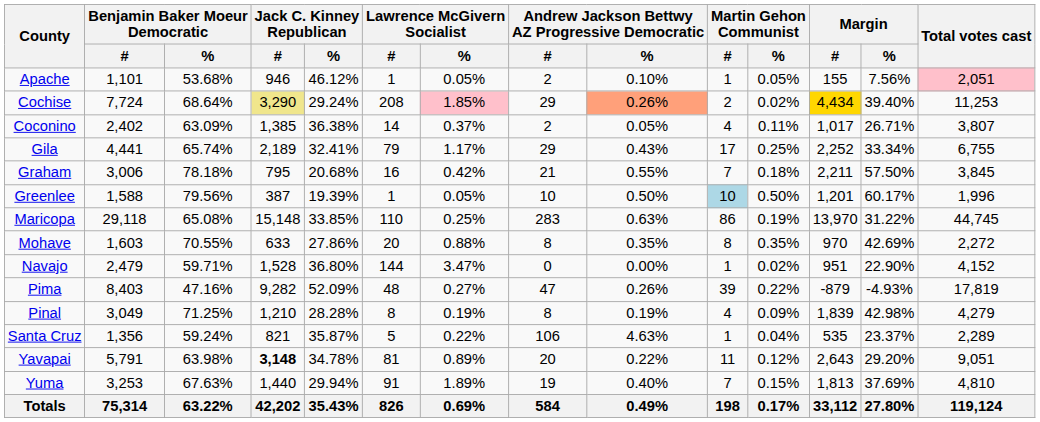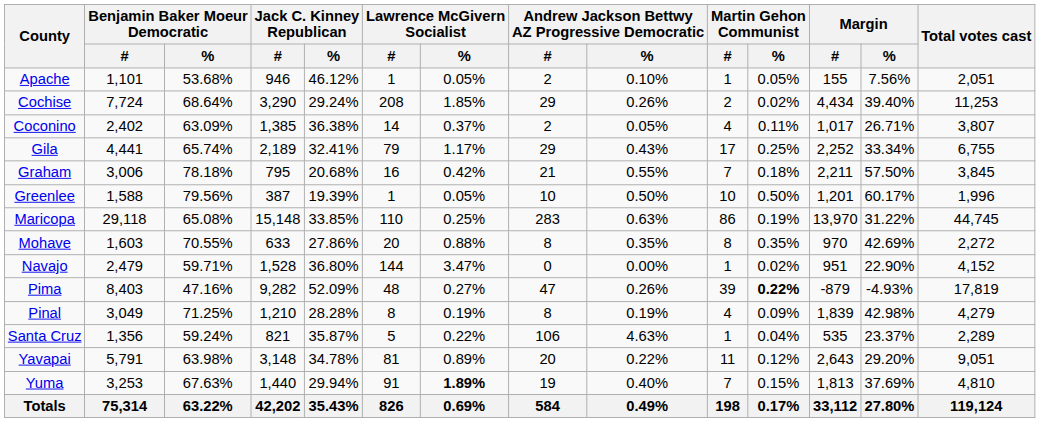(976, 79) pink background -> (976, 79) no background
(278, 102) khaki background -> (278, 102) no background
(464, 102) pink background -> (464, 102) no background
(647, 102) lightsalmon background -> (647, 102) no background
(835, 102) gold background -> (835, 102) no background
(728, 196) lightblue background -> (728, 196) no background
(778, 289) normal -> (778, 289) bold
(278, 359) bold -> (278, 359) normal
(464, 382) normal -> (464, 382) bold
